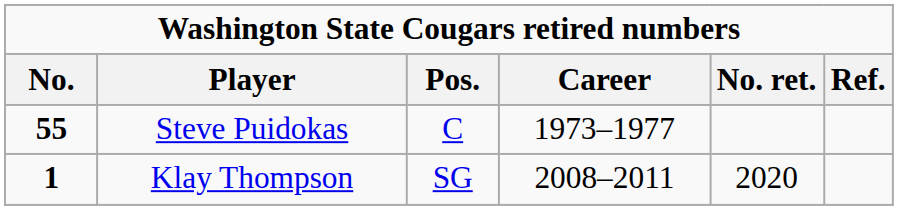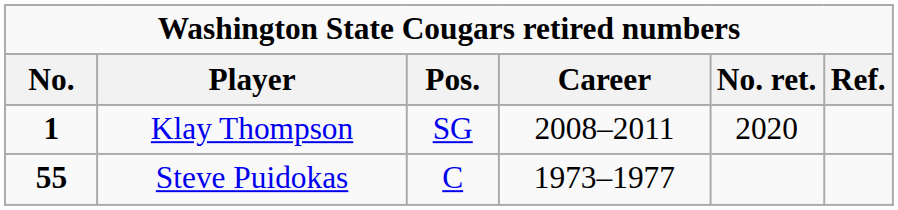rows swapped: (252, 178) <-> (252, 128)
